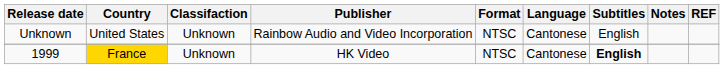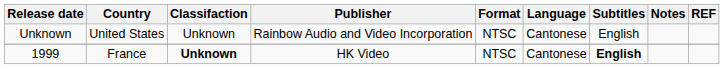(127, 53) gold background -> (127, 53) no background
(209, 53) normal -> (209, 53) bold
